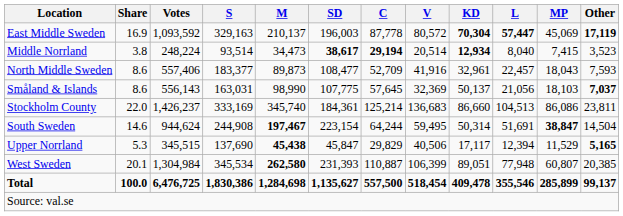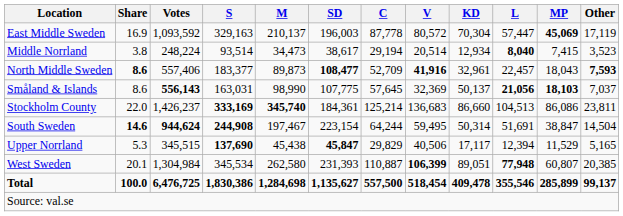(474, 32) bold -> (474, 32) normal
(518, 32) bold -> (518, 32) normal
(562, 32) normal -> (562, 32) bold
(600, 32) bold -> (600, 32) normal
(342, 51) bold -> (342, 51) normal
(386, 51) bold -> (386, 51) normal
(474, 51) bold -> (474, 51) normal
(521, 51) normal -> (521, 51) bold
(140, 70) normal -> (140, 70) bold
(339, 70) normal -> (339, 70) bold
(430, 70) normal -> (430, 70) bold
(603, 70) normal -> (603, 70) bold
(181, 88) normal -> (181, 88) bold
(518, 88) normal -> (518, 88) bold
(562, 88) normal -> (562, 88) bold
(603, 88) bold -> (603, 88) normal
(234, 107) normal -> (234, 107) bold
(286, 107) normal -> (286, 107) bold
(137, 126) normal -> (137, 126) bold
(181, 126) normal -> (181, 126) bold
(234, 126) normal -> (234, 126) bold
(286, 126) bold -> (286, 126) normal
(562, 126) bold -> (562, 126) normal
(234, 145) normal -> (234, 145) bold
(289, 145) bold -> (289, 145) normal
(342, 145) normal -> (342, 145) bold
(603, 145) bold -> (603, 145) normal
(286, 164) bold -> (286, 164) normal
(427, 164) normal -> (427, 164) bold
(518, 164) normal -> (518, 164) bold
